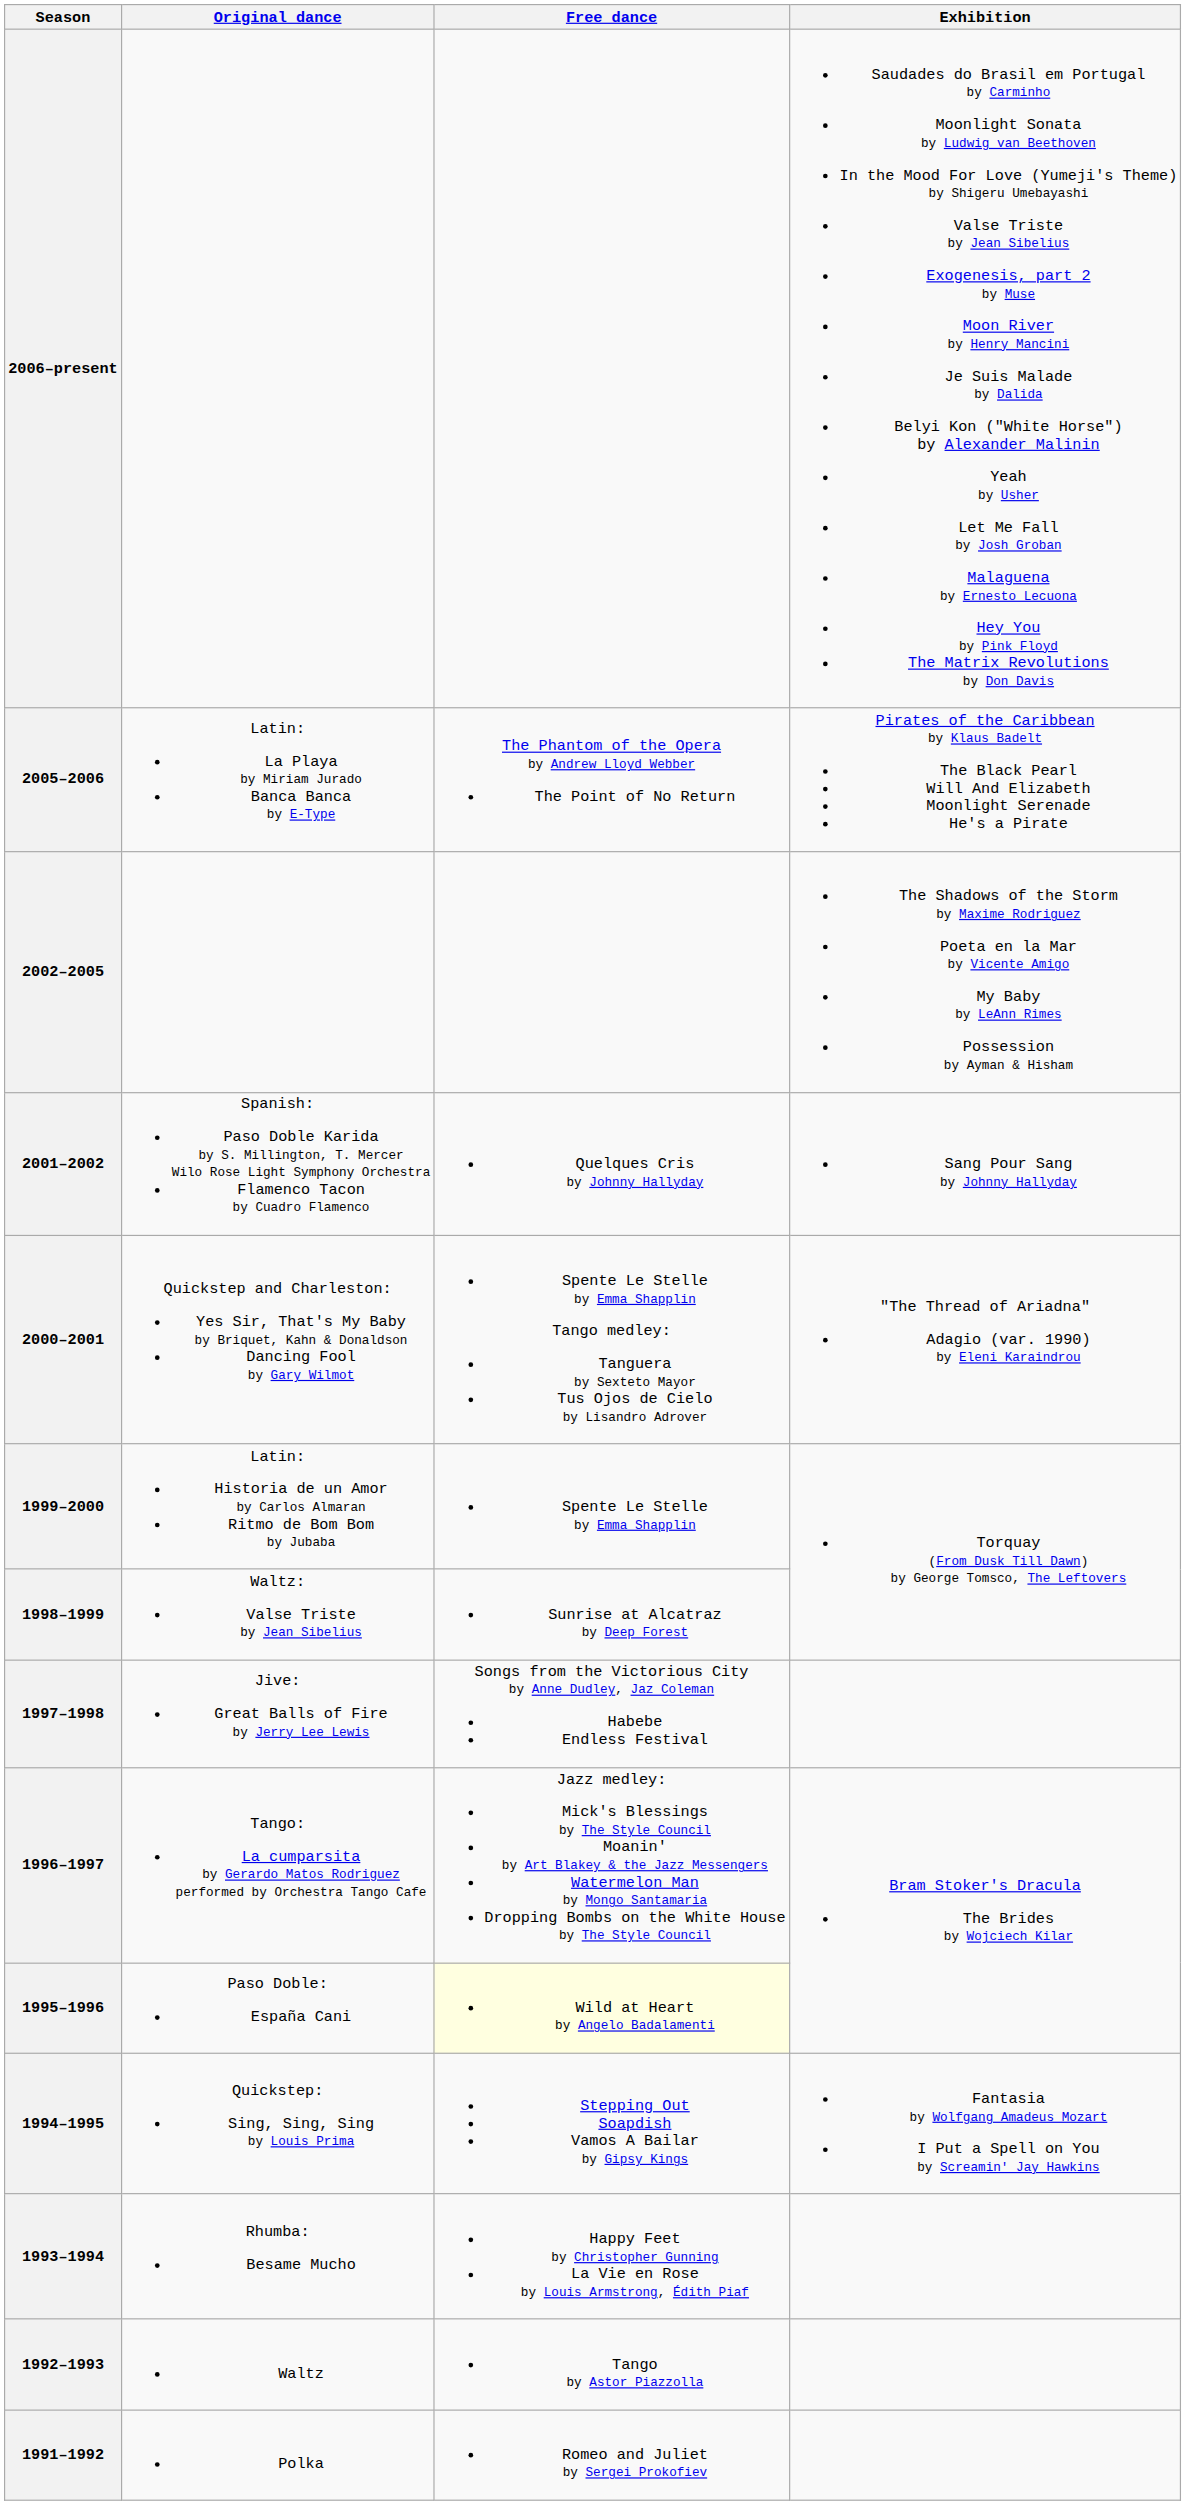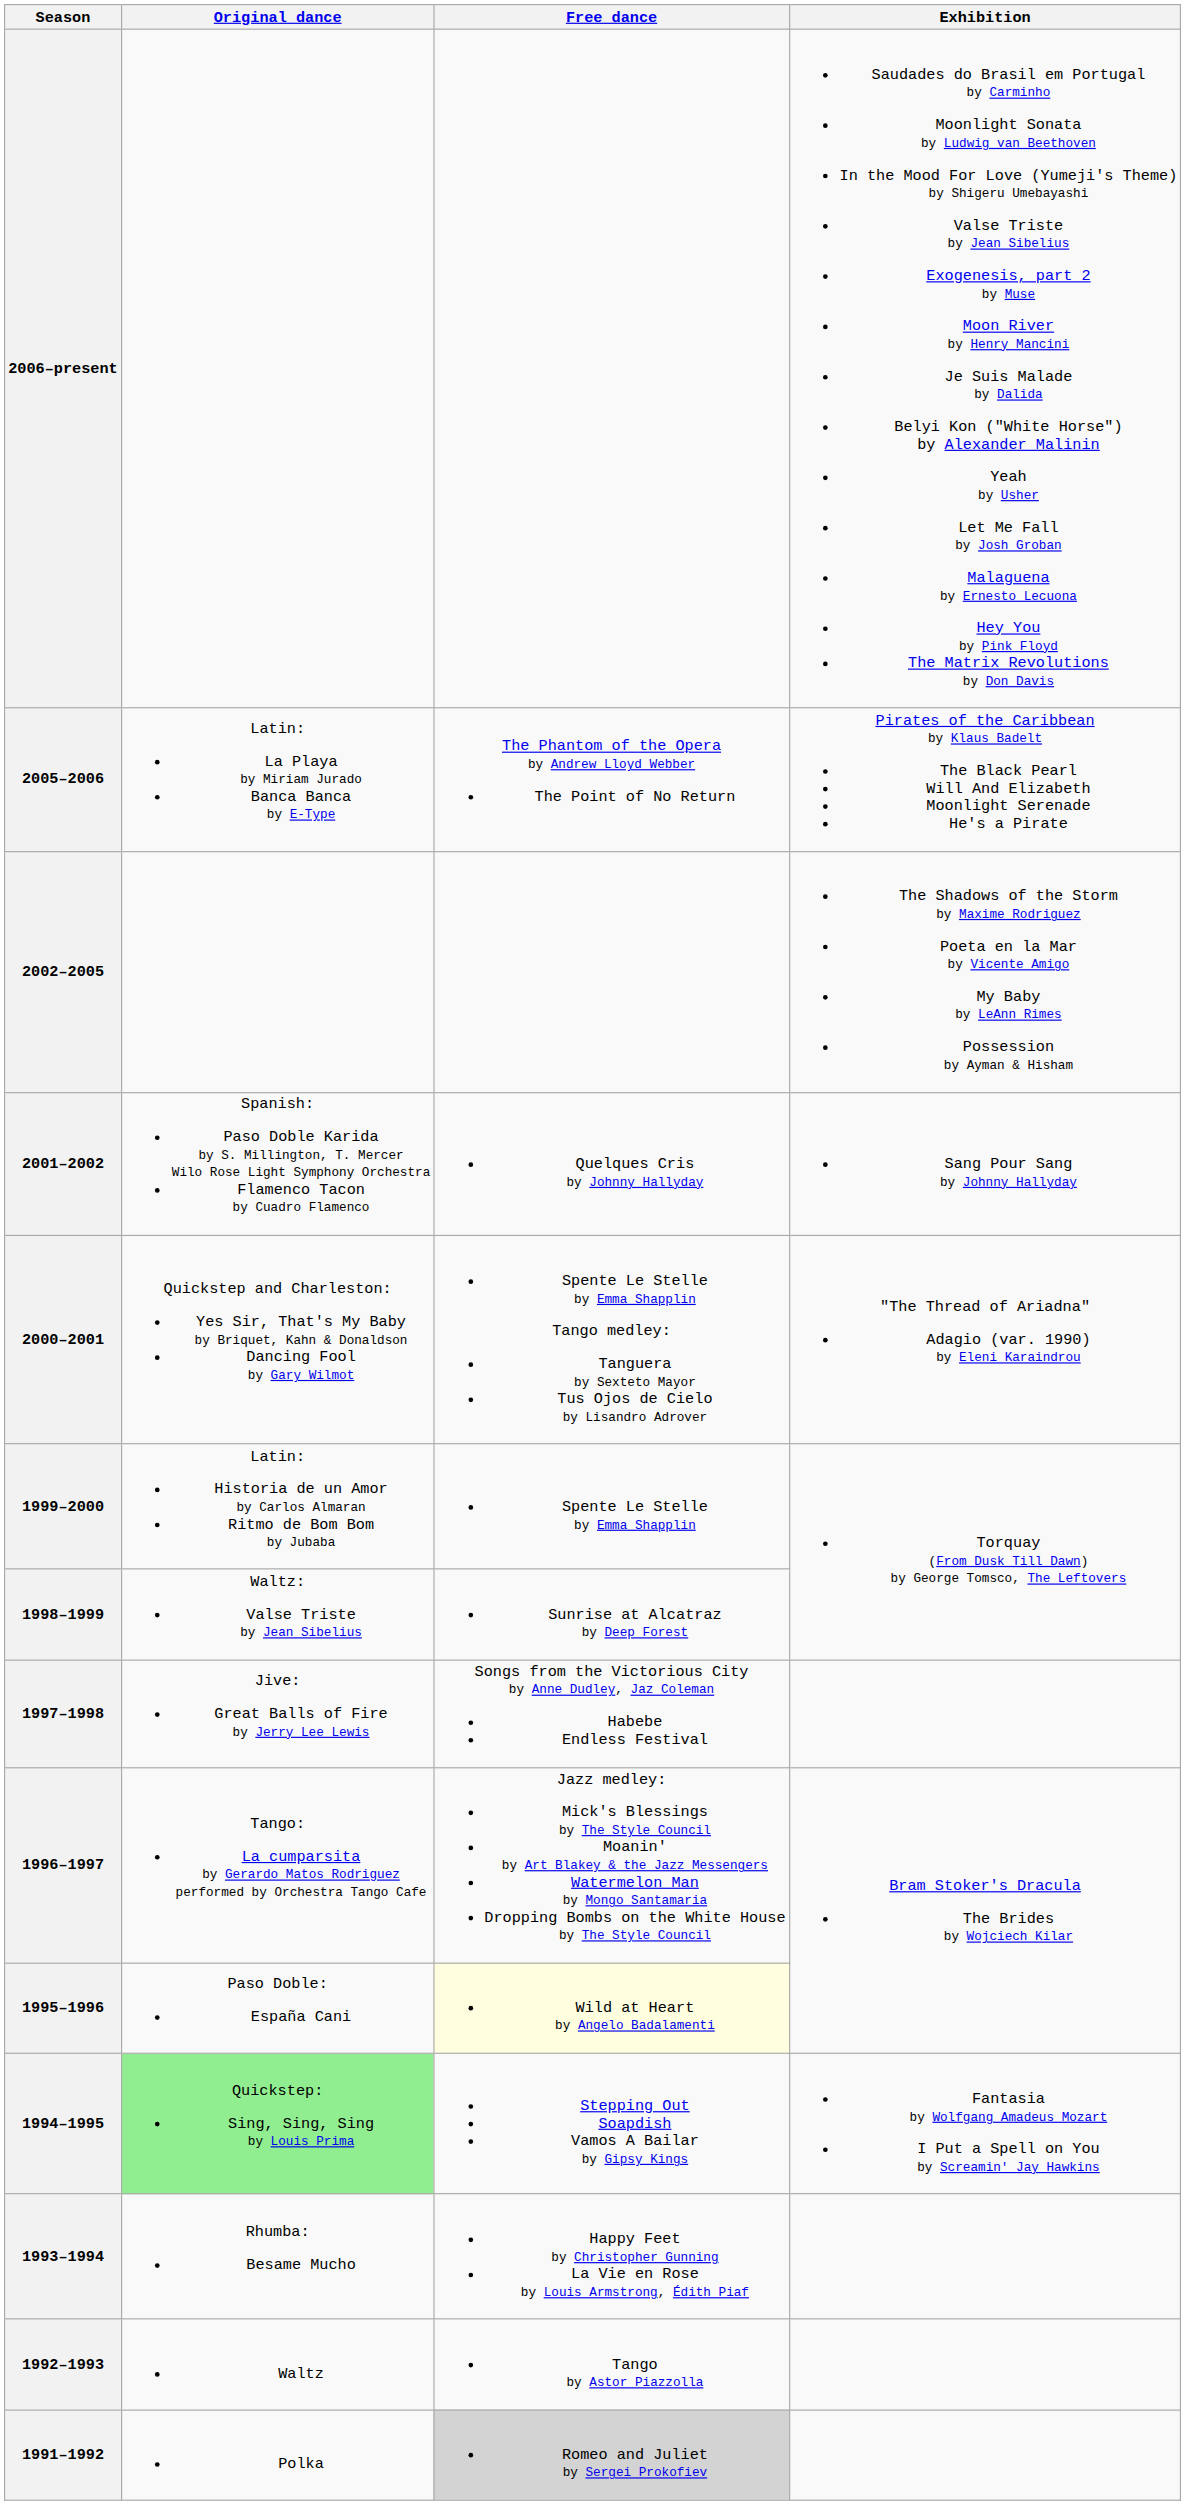(278, 2116) no background -> (278, 2116) lightgreen background
(612, 2464) no background -> (612, 2464) lightgrey background
